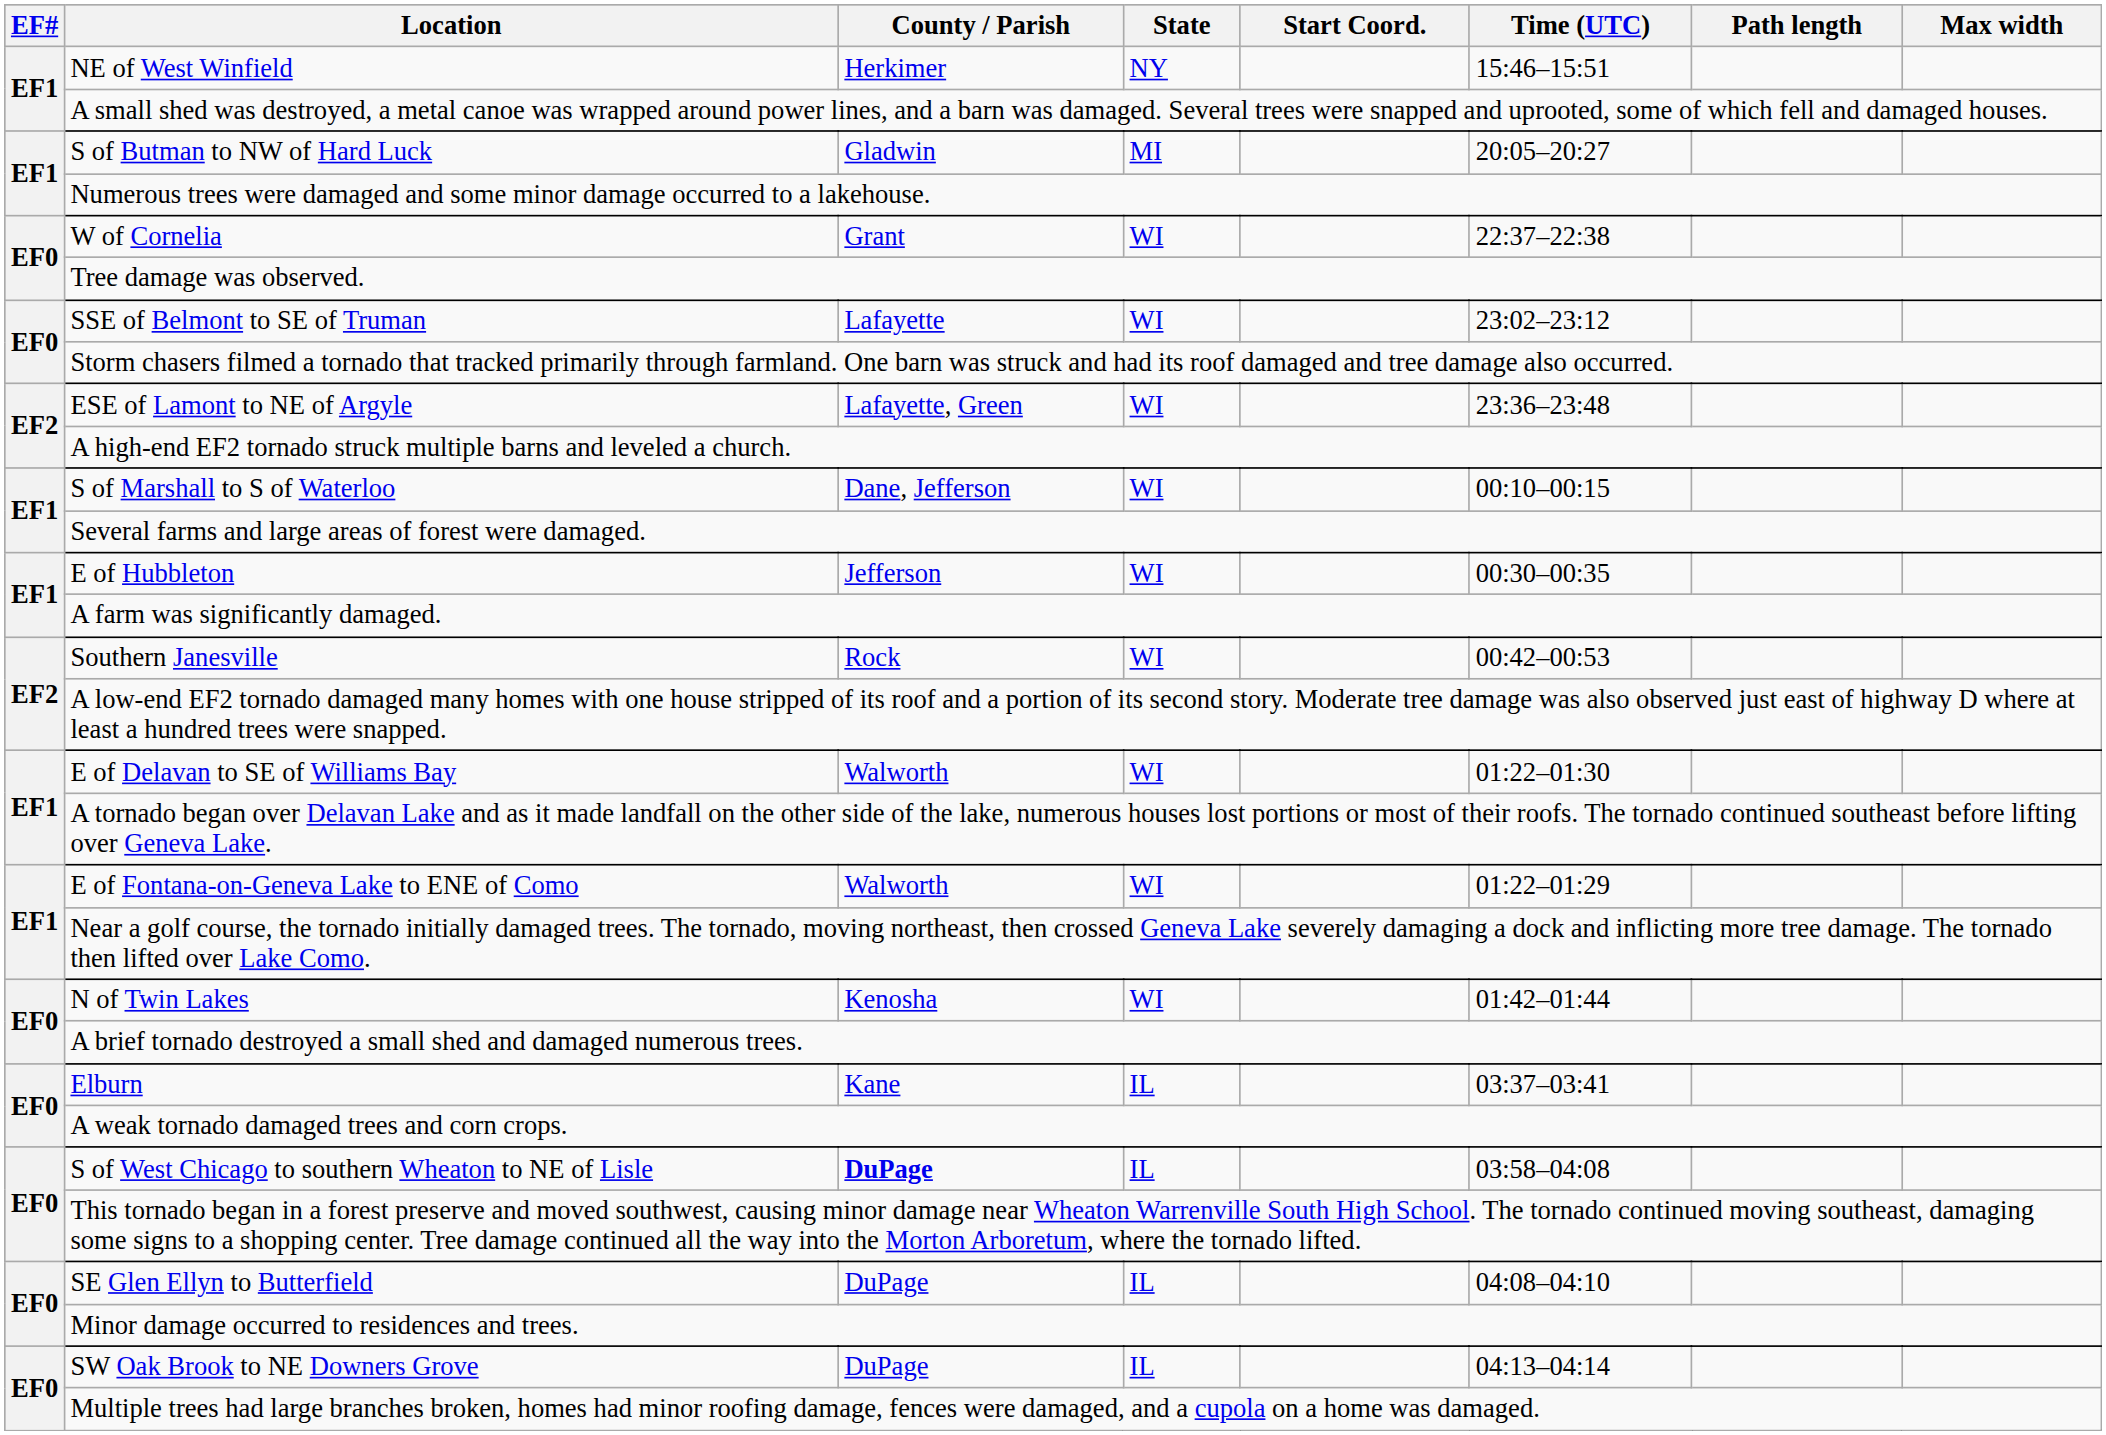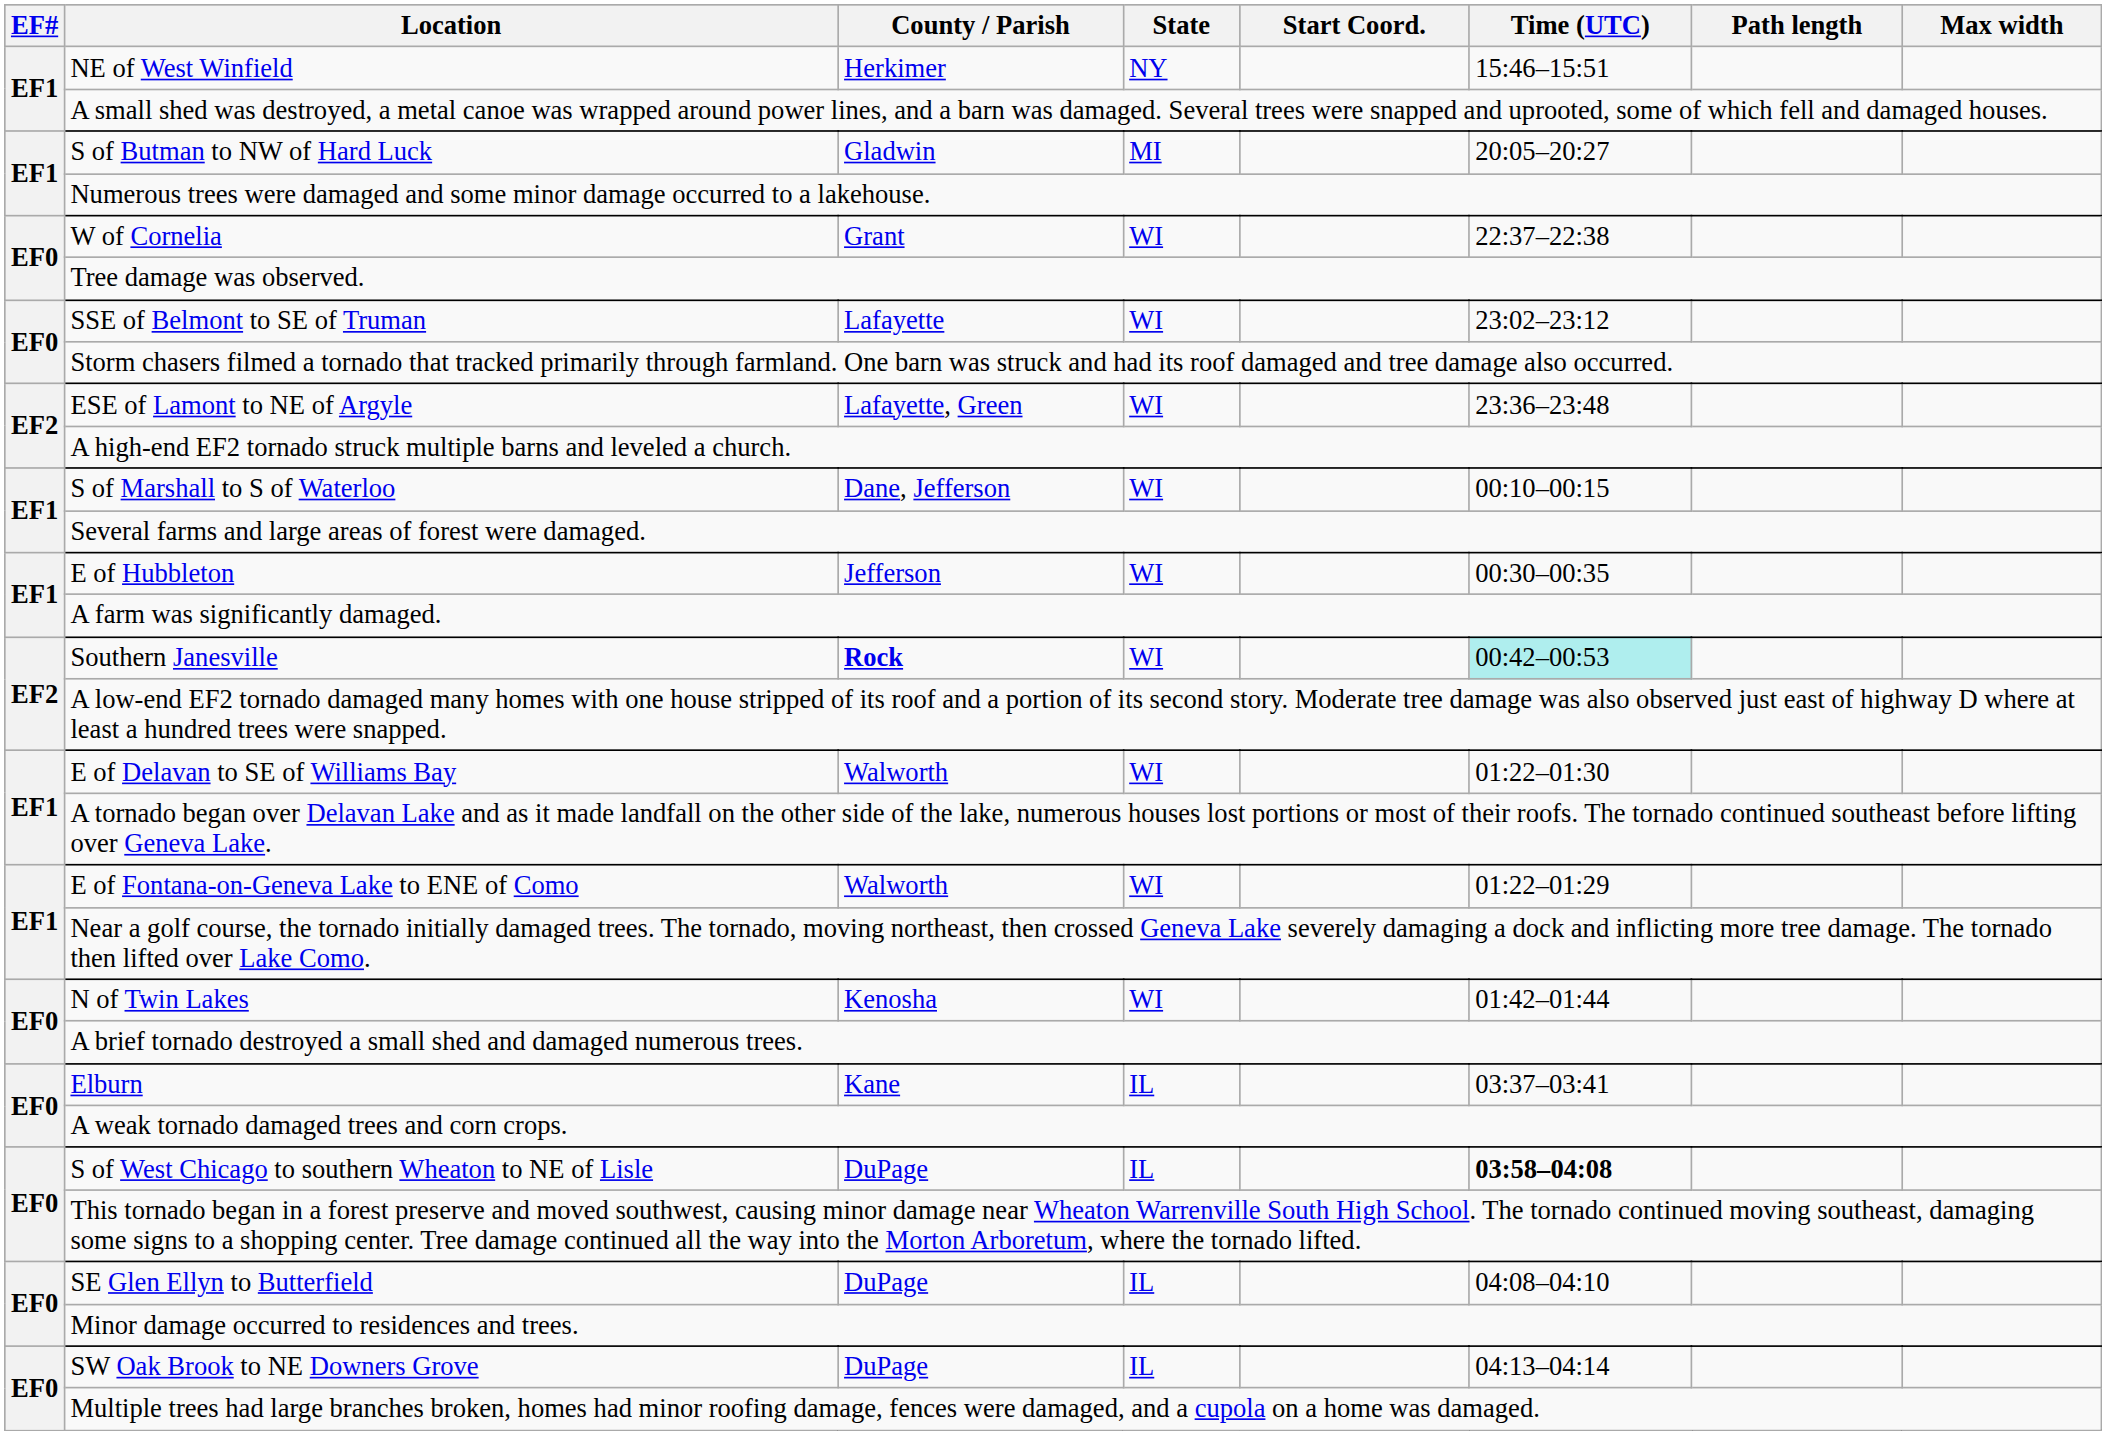(872, 657) normal -> (874, 657) bold
(1543, 657) no background -> (1542, 657) paleturquoise background
(889, 1168) bold -> (886, 1168) normal
(1543, 1168) normal -> (1544, 1168) bold
